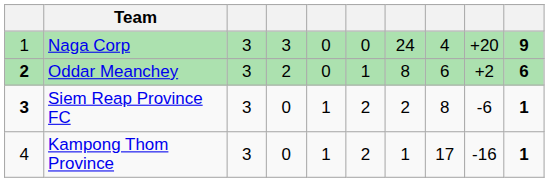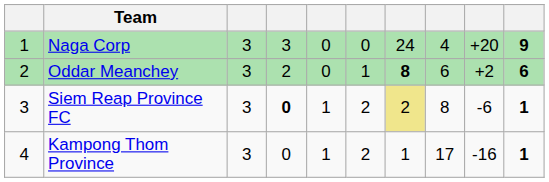(24, 71) bold -> (24, 71) normal
(405, 71) normal -> (405, 71) bold
(24, 108) bold -> (24, 108) normal
(286, 108) normal -> (286, 108) bold
(405, 108) no background -> (405, 108) khaki background
